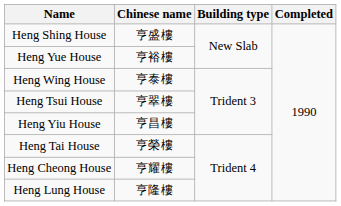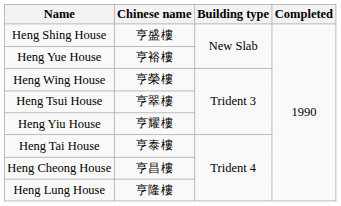(154, 79) 亨泰樓 -> (154, 79) 亨榮樓
(154, 123) 亨昌樓 -> (154, 123) 亨耀樓
(154, 145) 亨榮樓 -> (154, 145) 亨泰樓
(154, 167) 亨耀樓 -> (154, 167) 亨昌樓
